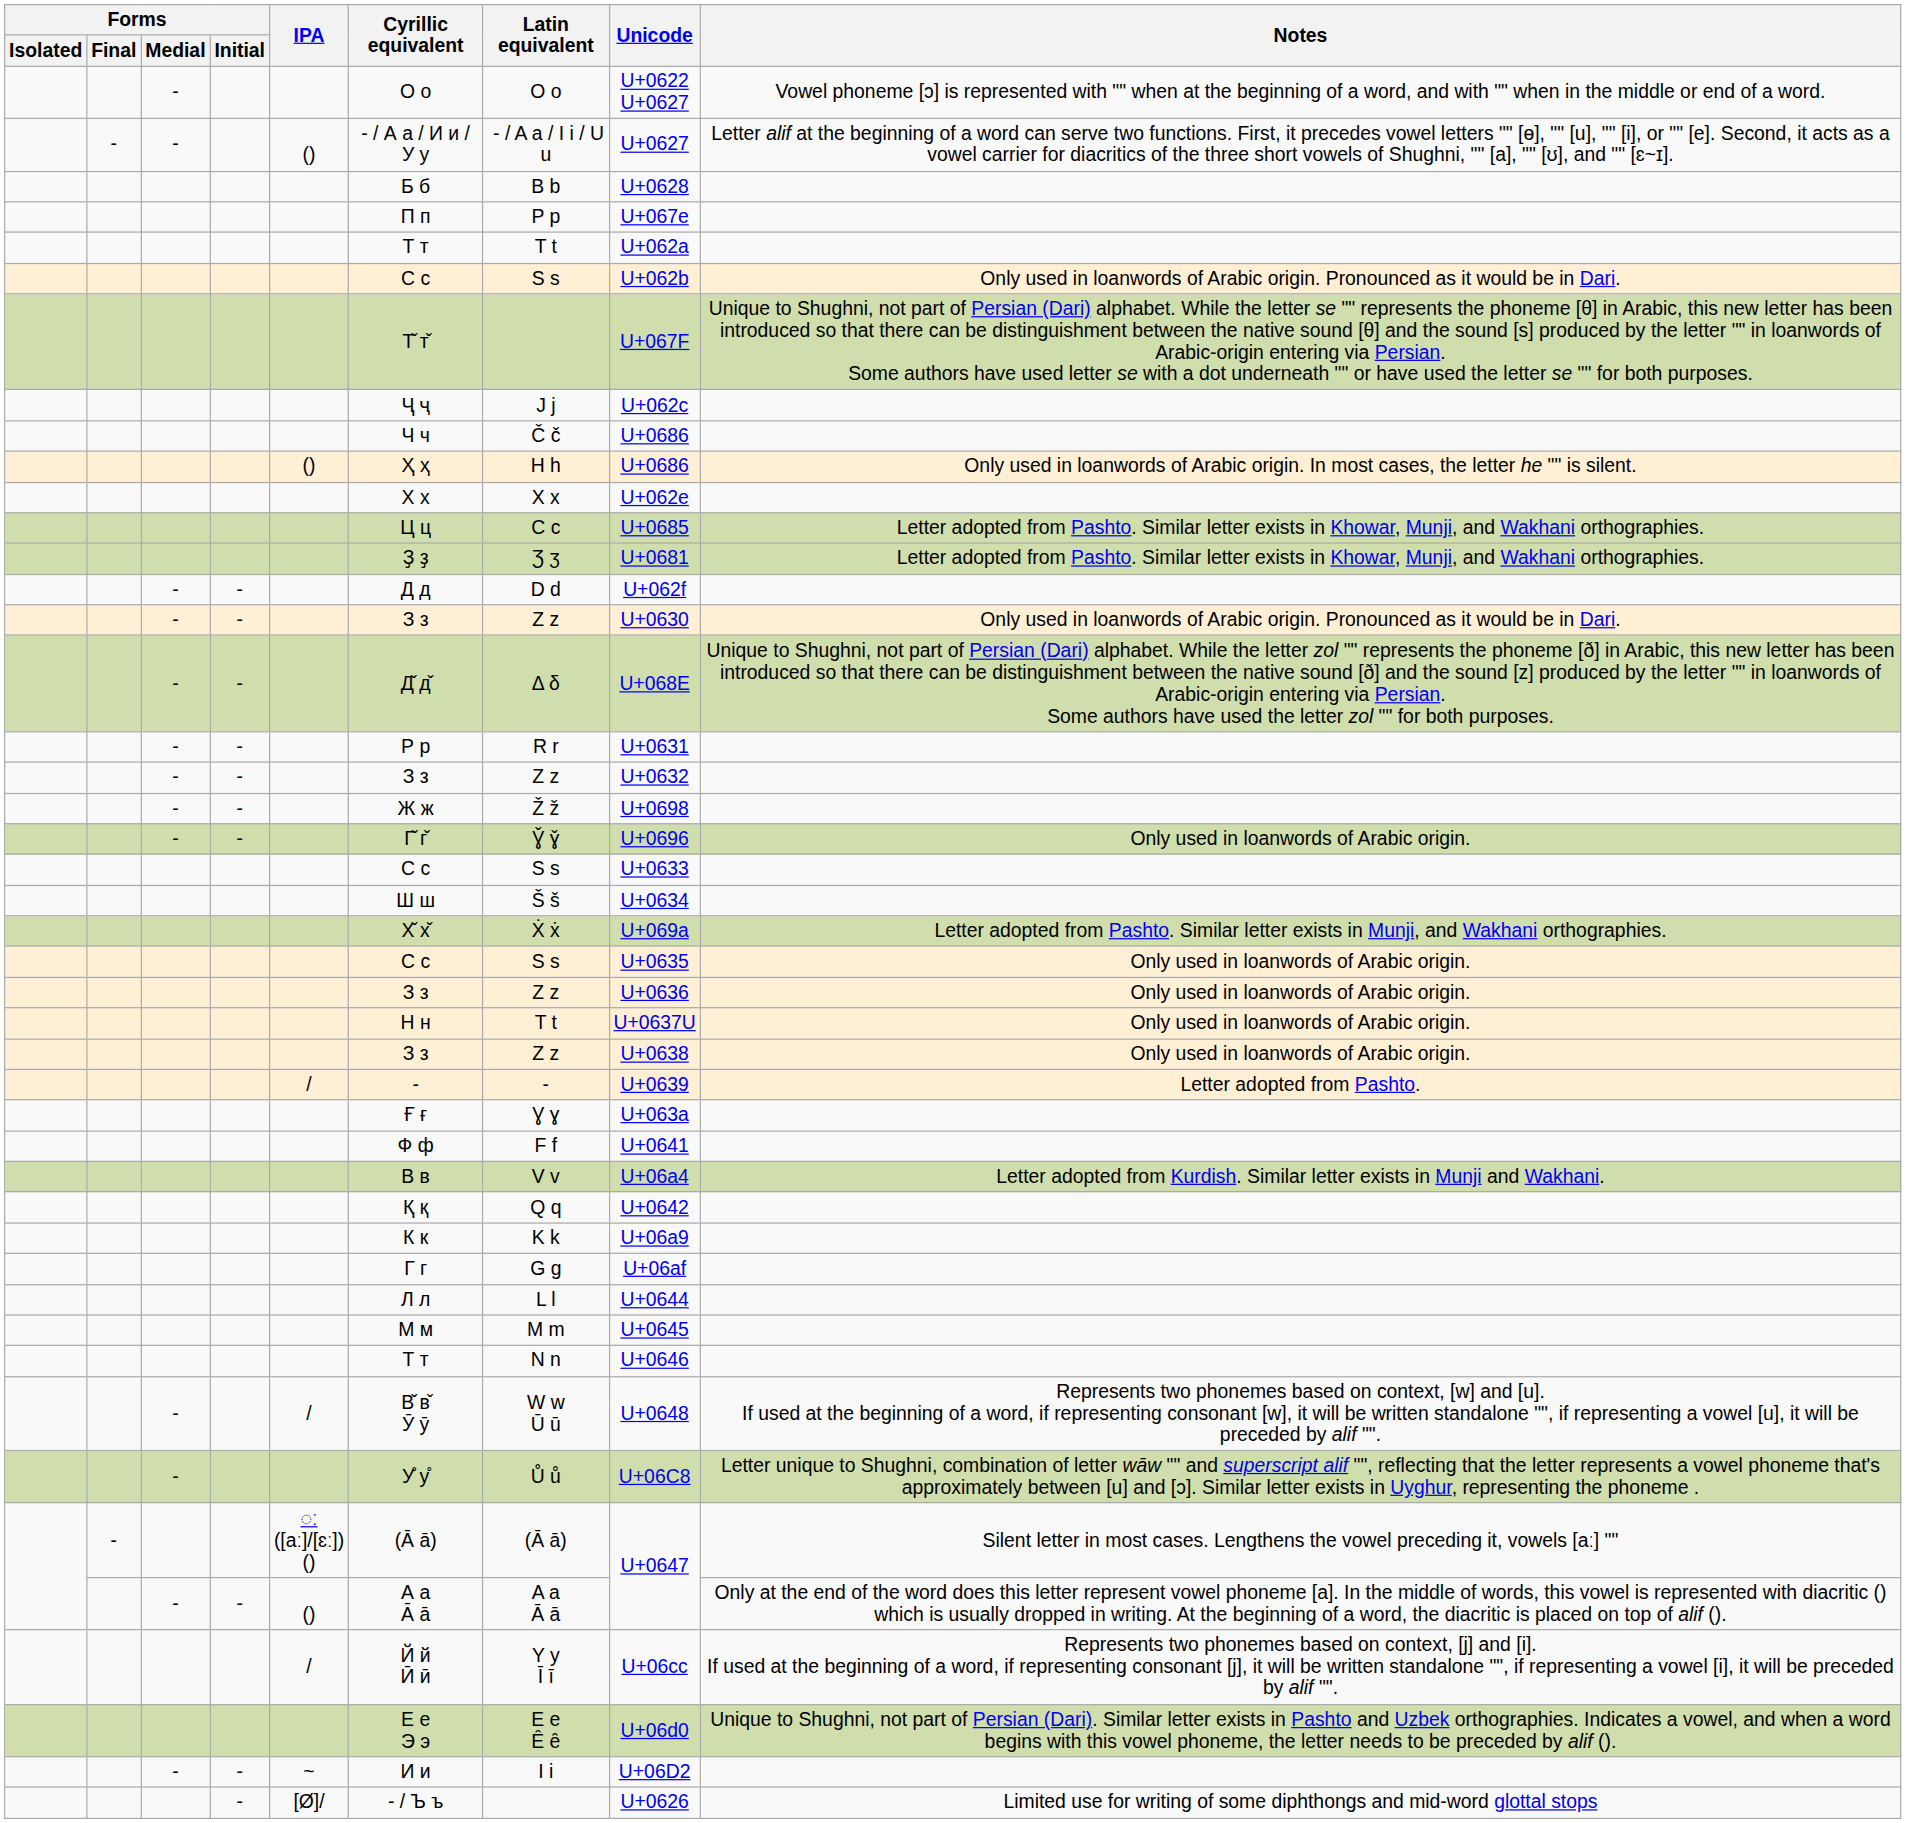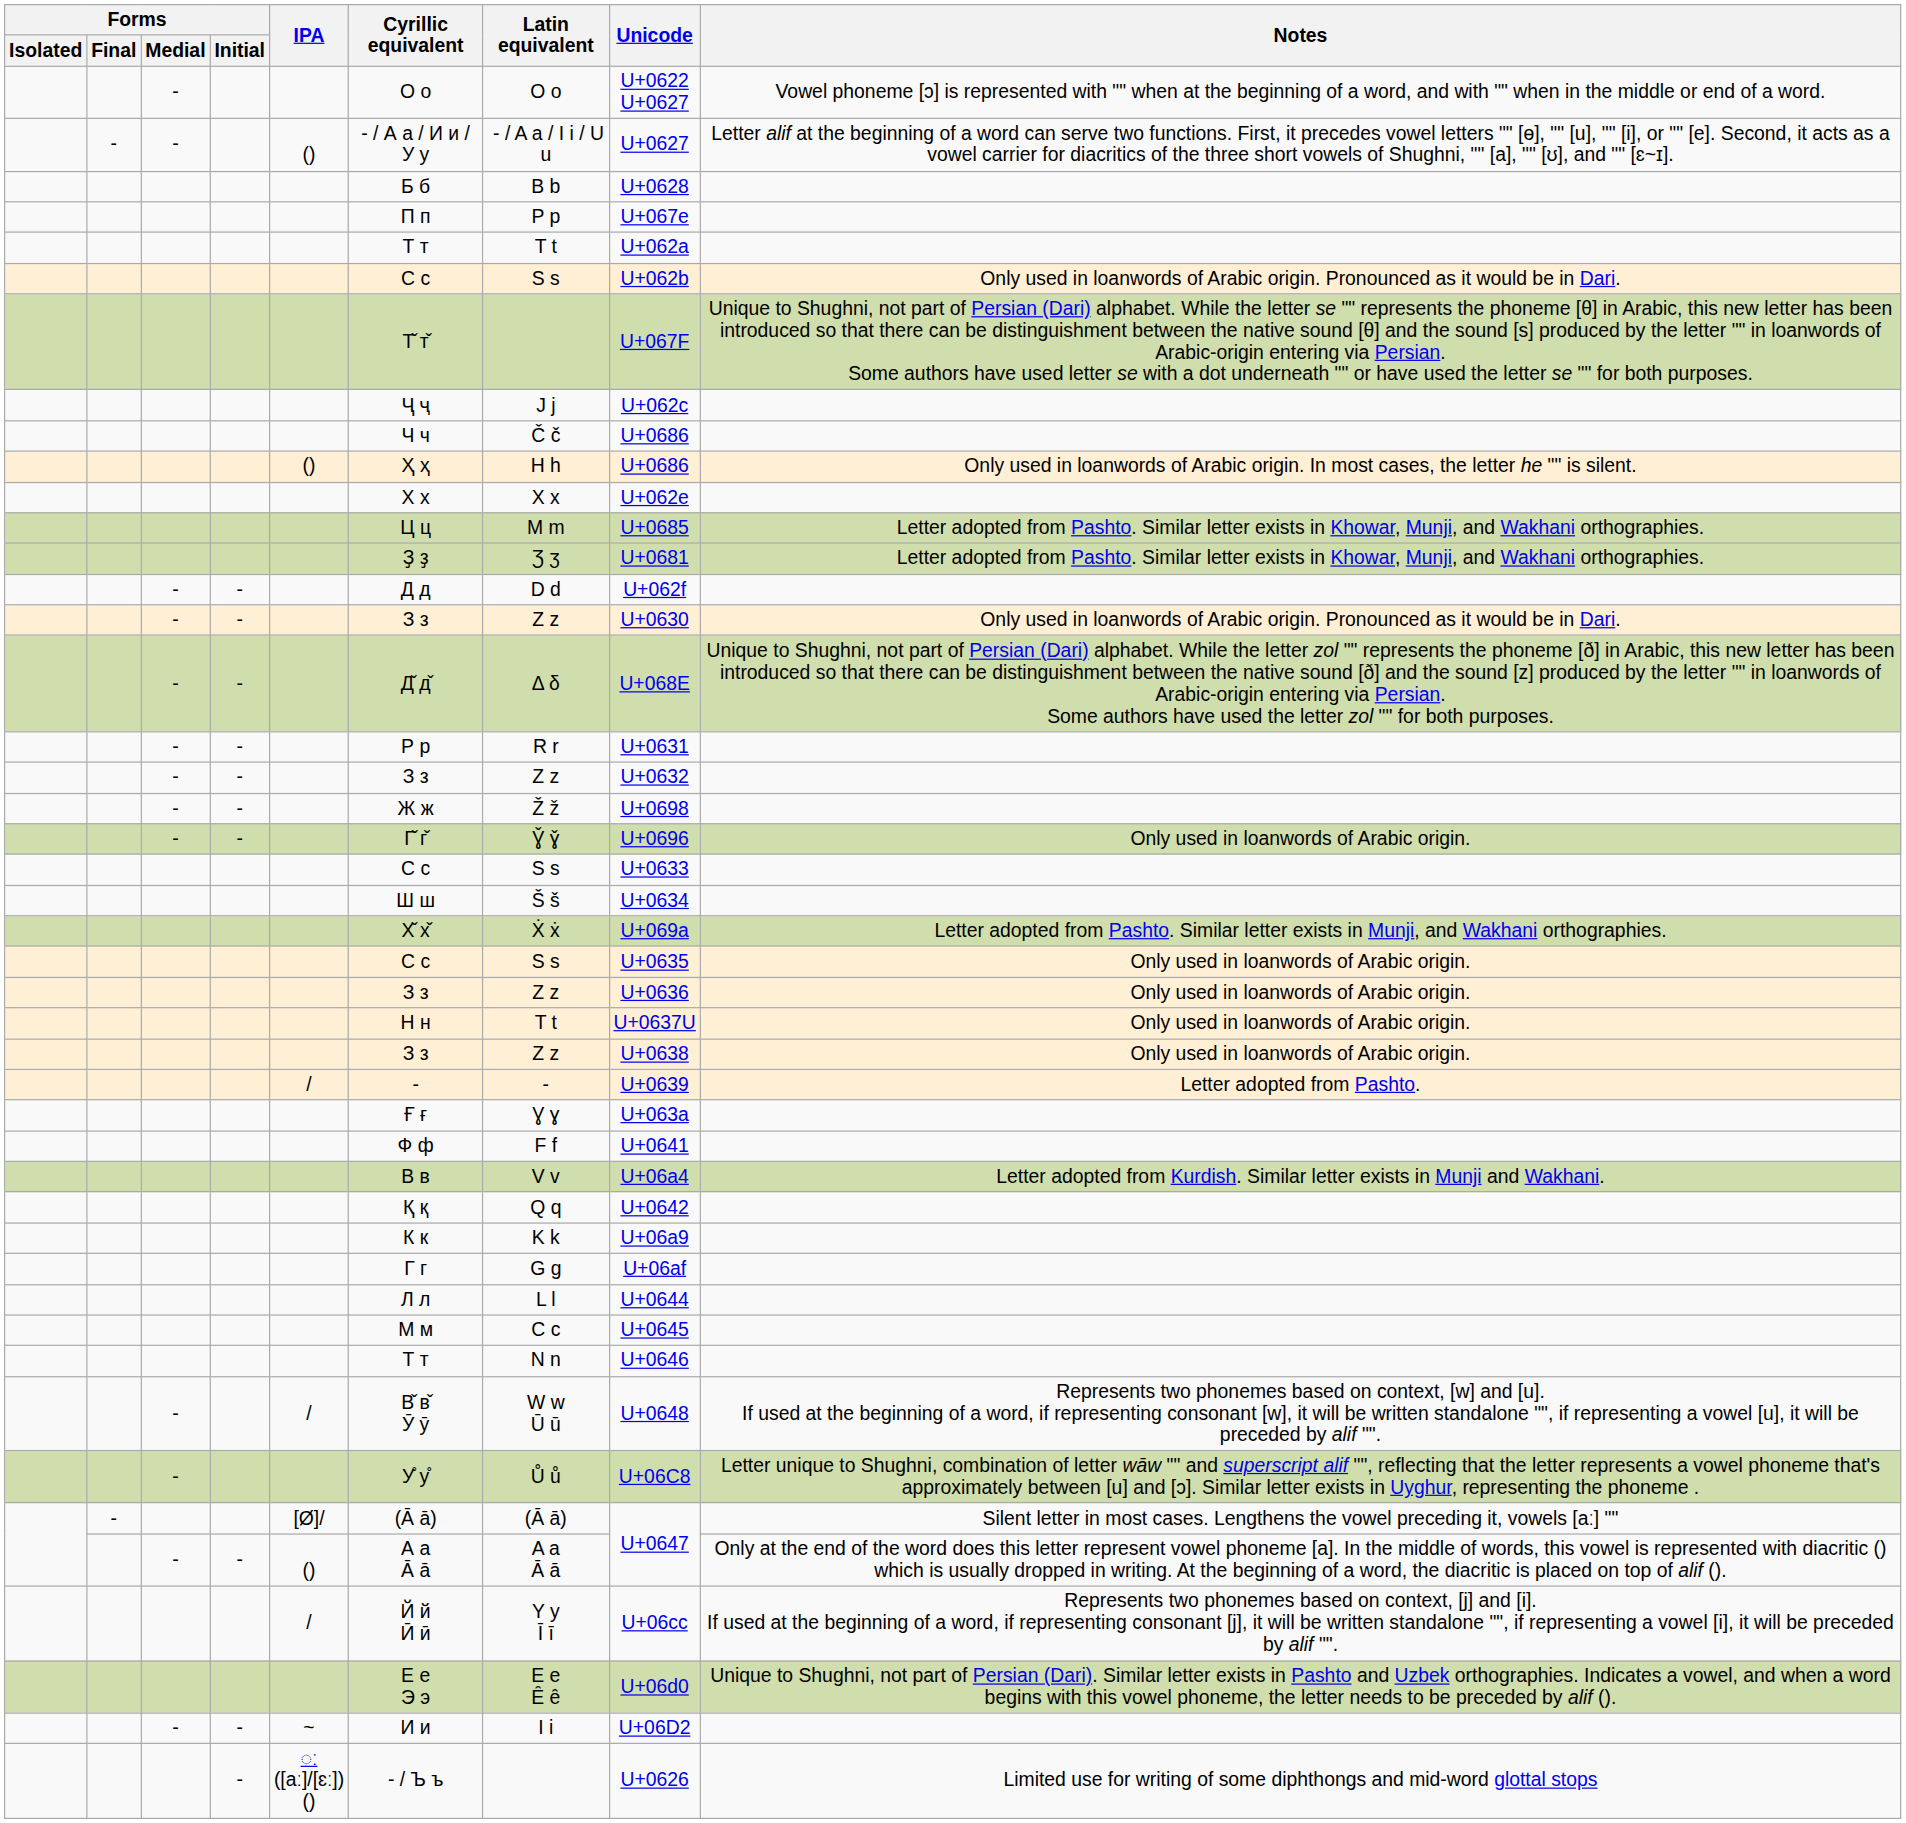(546, 527) C c -> (546, 527) M m
(546, 1330) M m -> (546, 1330) C c
(309, 1540) ◌ː ([aː]/[ɛː]) () -> (309, 1518) [Ø]/
(309, 1802) [Ø]/ -> (309, 1780) ◌ː ([aː]/[ɛː]) ()
